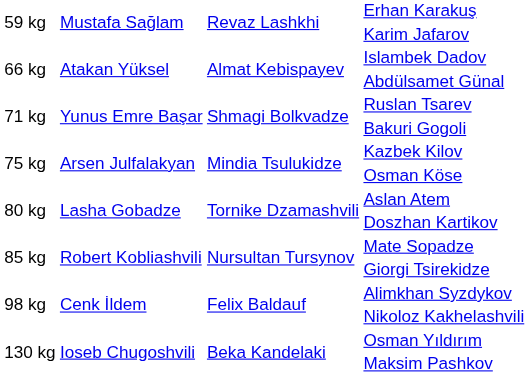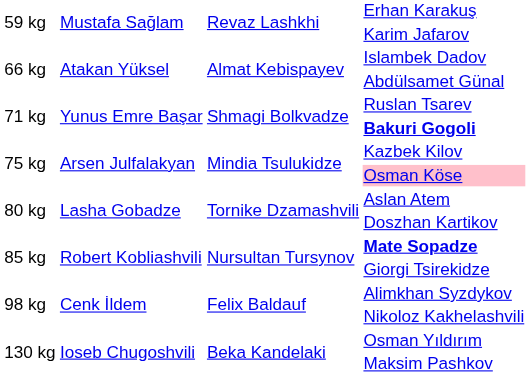(415, 128) normal -> (420, 128) bold
(413, 175) no background -> (413, 175) pink background
(419, 246) normal -> (421, 246) bold
